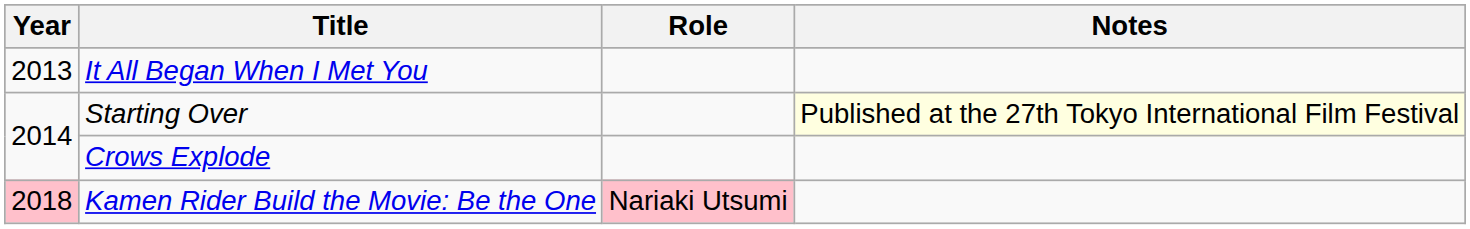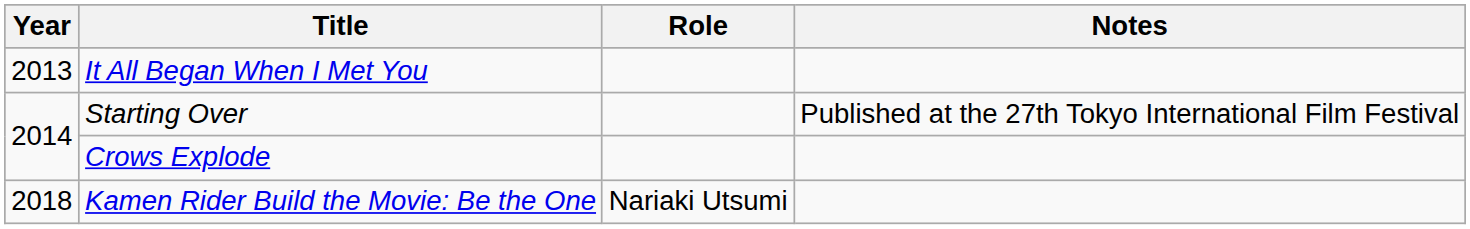(1130, 113) lightyellow background -> (1130, 113) no background
(42, 200) pink background -> (42, 200) no background
(698, 200) pink background -> (698, 200) no background
